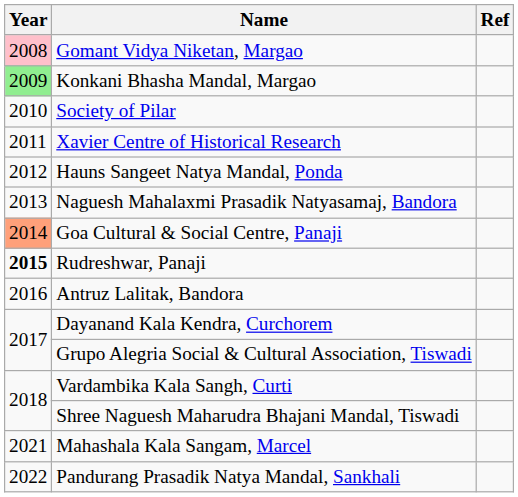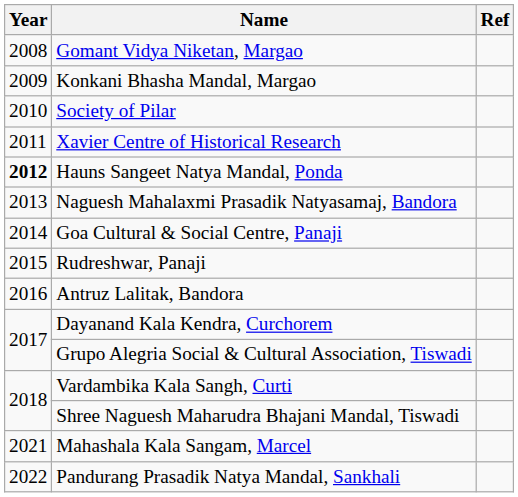(28, 50) pink background -> (28, 50) no background
(28, 80) lightgreen background -> (28, 80) no background
(28, 171) normal -> (28, 171) bold
(28, 232) lightsalmon background -> (28, 232) no background
(28, 263) bold -> (28, 263) normal
